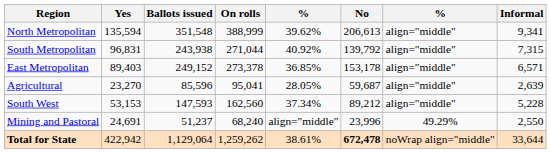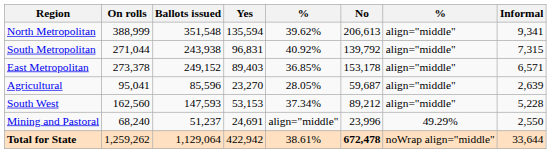columns swapped: (240, 13) <-> (123, 13)
